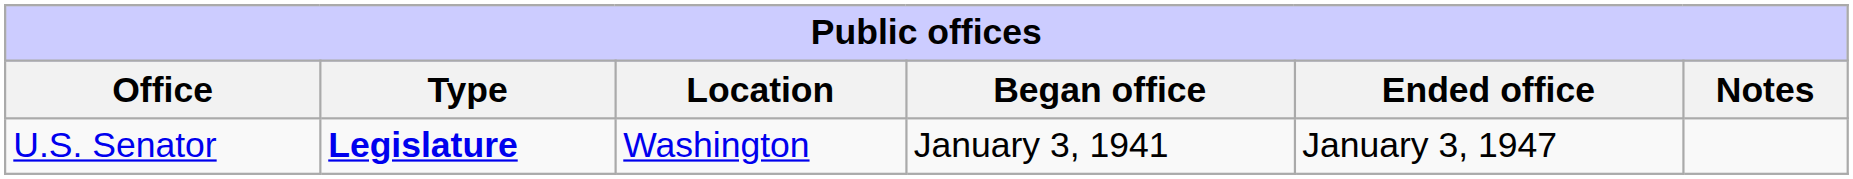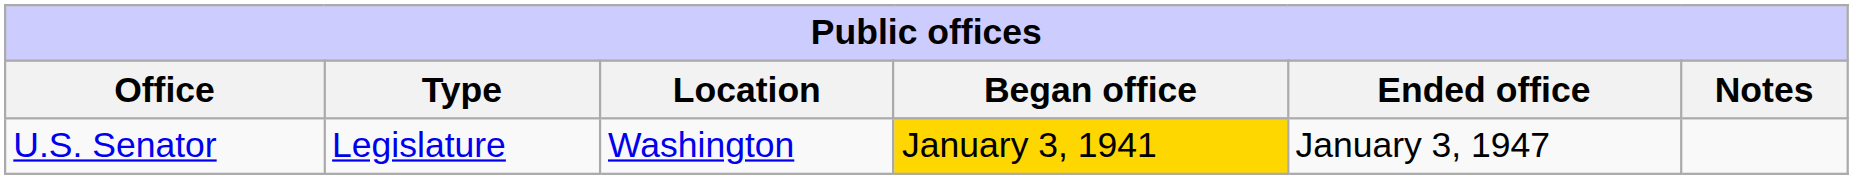(423, 145) bold -> (419, 145) normal
(1041, 145) no background -> (1029, 145) gold background
